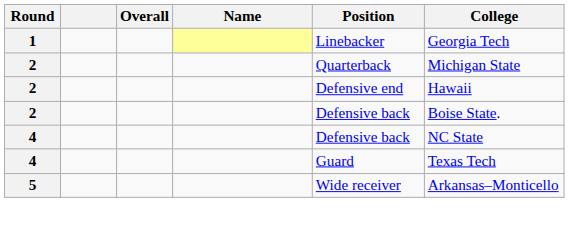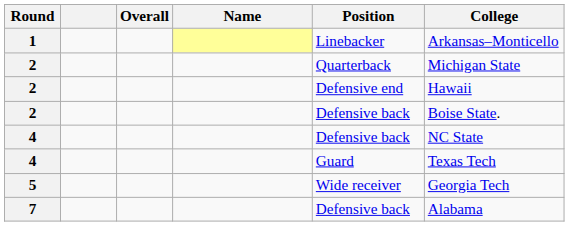(469, 40) Georgia Tech -> (493, 40) Arkansas–Monticello
(493, 185) Arkansas–Monticello -> (469, 185) Georgia Tech
+ row: (32, 209)
